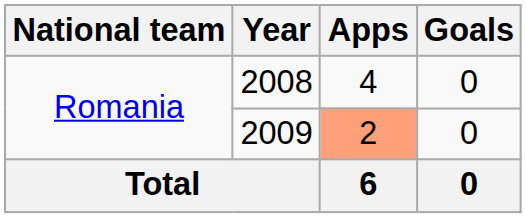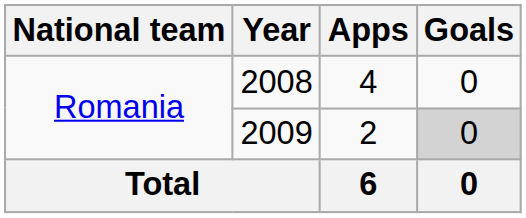(368, 133) lightsalmon background -> (368, 133) no background
(469, 133) no background -> (469, 133) lightgrey background
